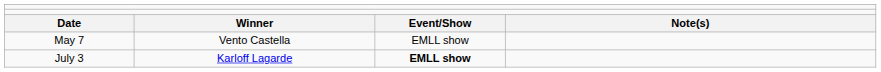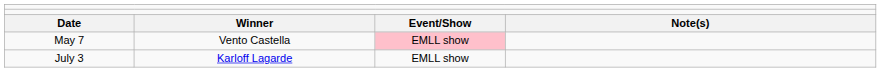(440, 40) no background -> (440, 40) pink background
(440, 58) bold -> (440, 58) normal
